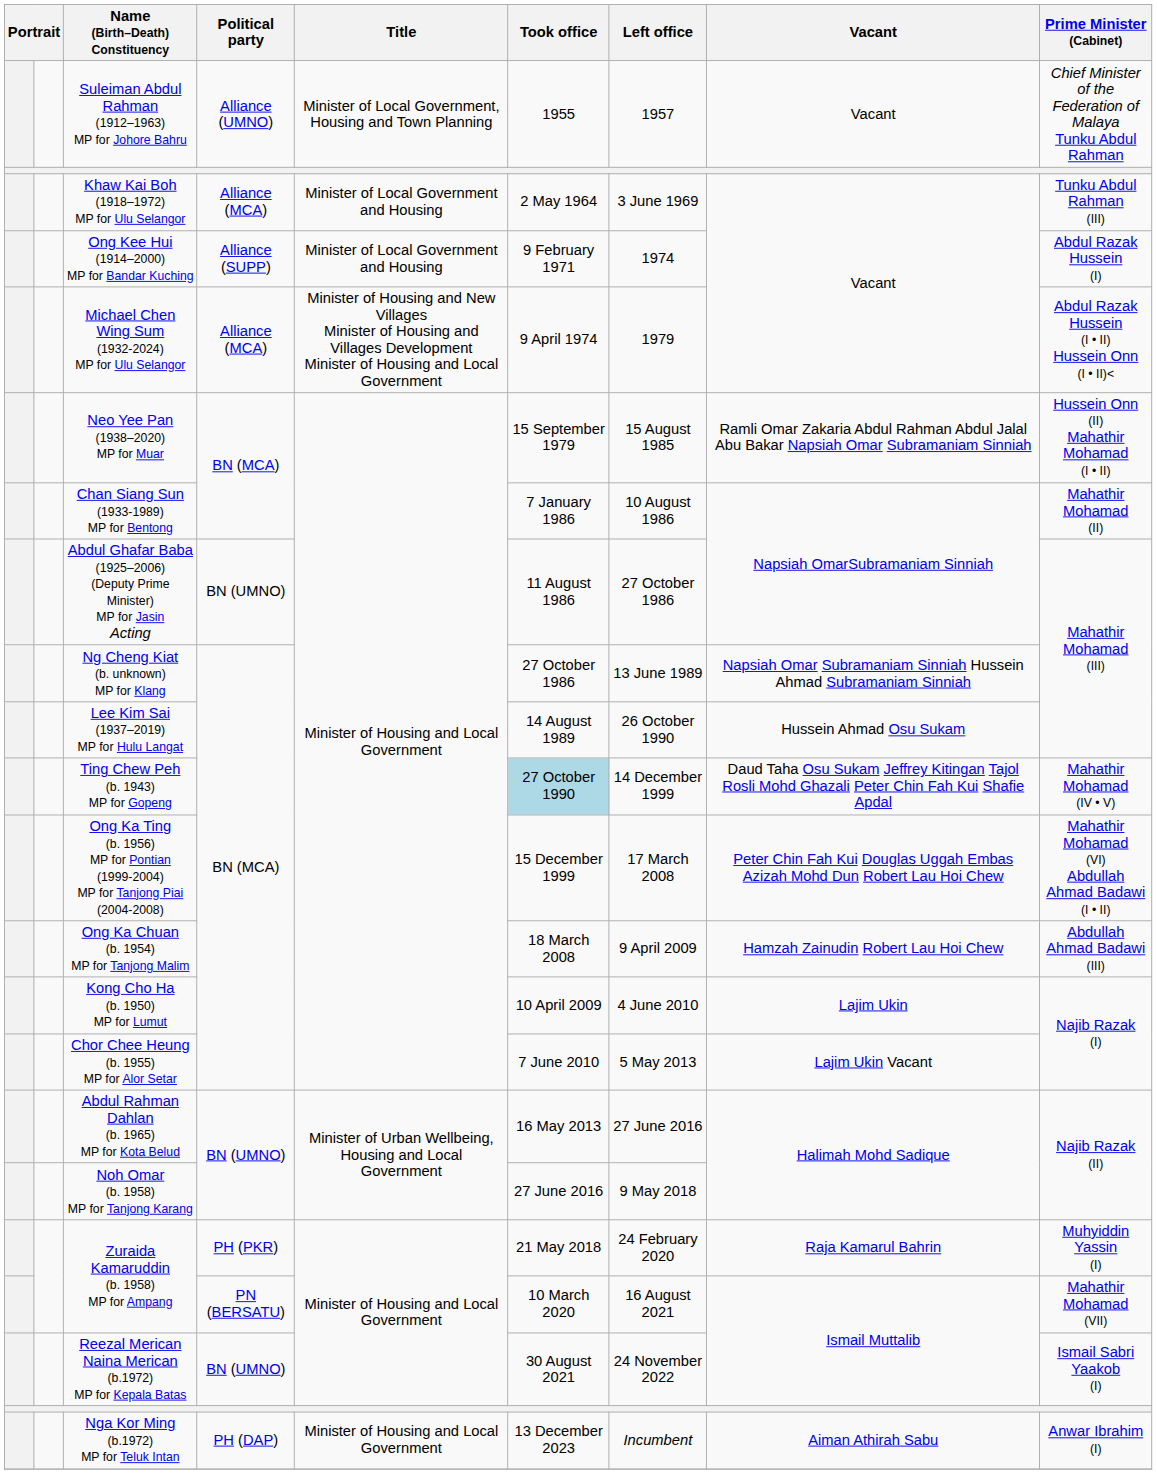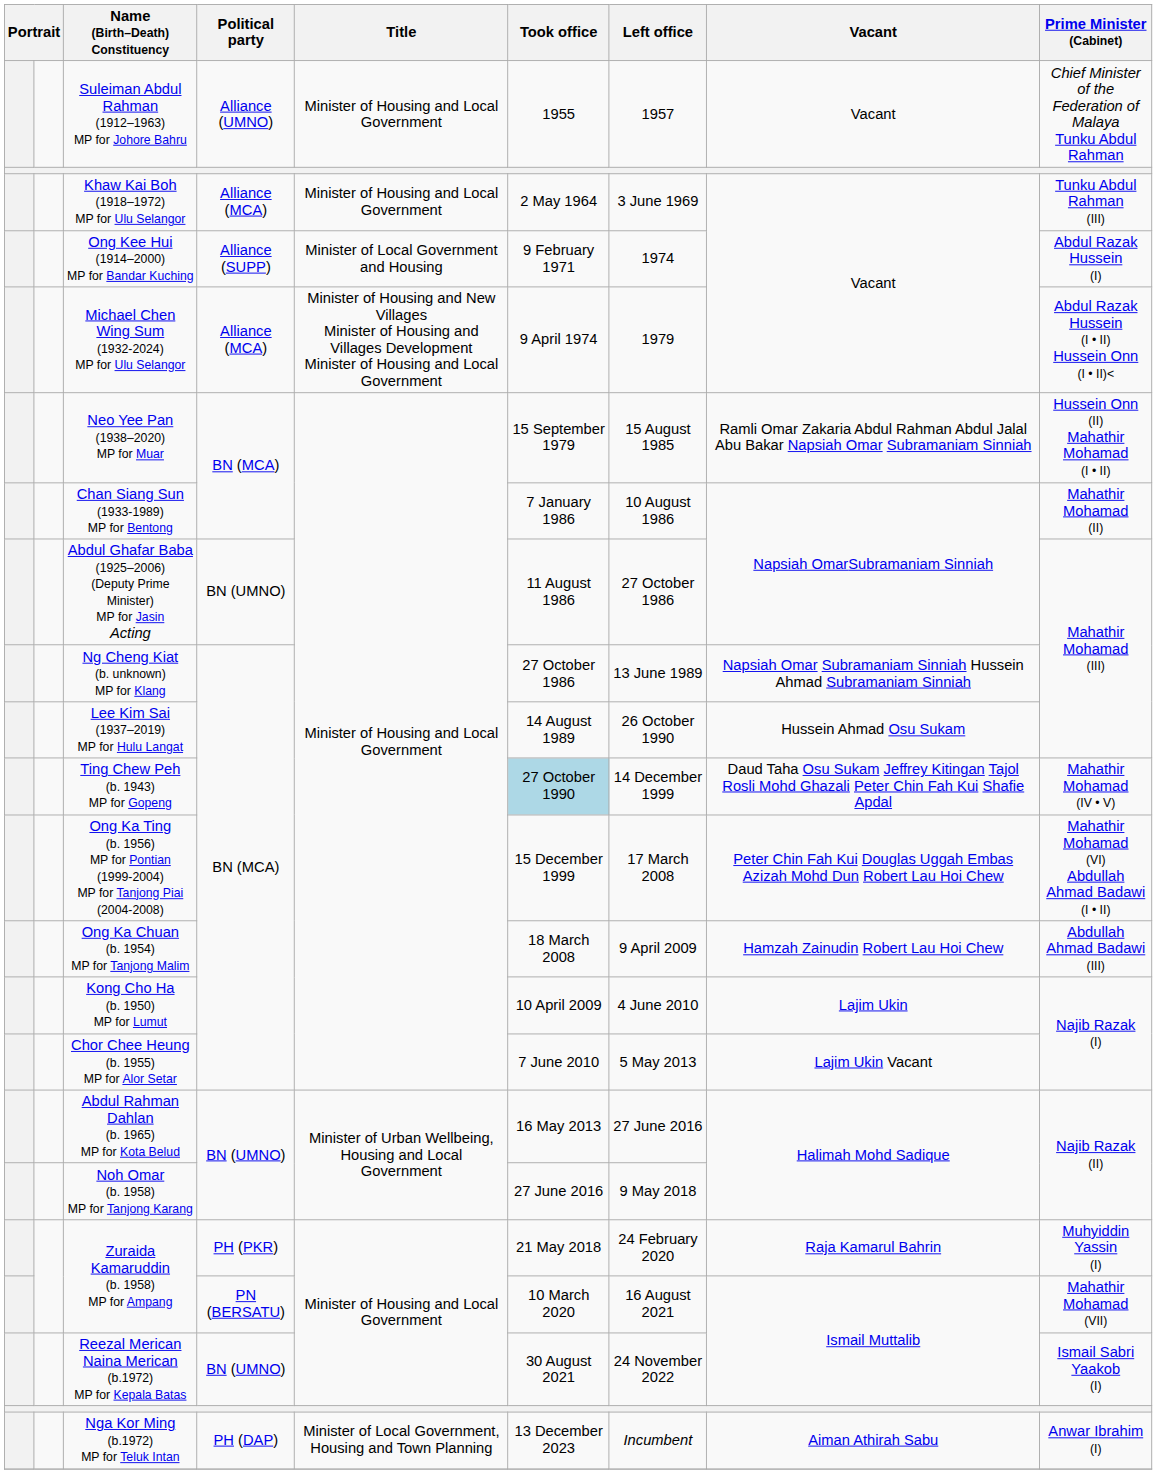(401, 114) Minister of Local Government, Housing and Town Planning -> (401, 114) Minister of Housing and Local Government
(401, 202) Minister of Local Government and Housing -> (401, 202) Minister of Housing and Local Government
(401, 1440) Minister of Housing and Local Government -> (401, 1440) Minister of Local Government, Housing and Town Planning
